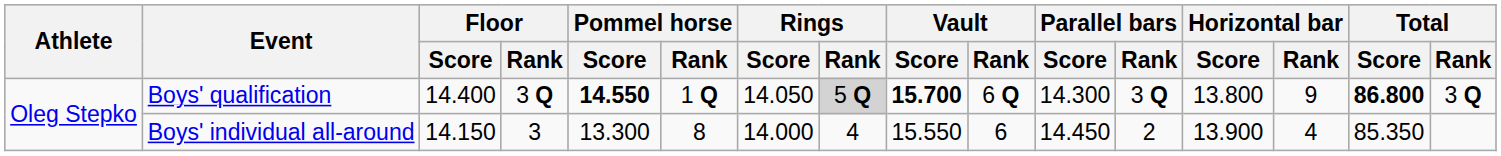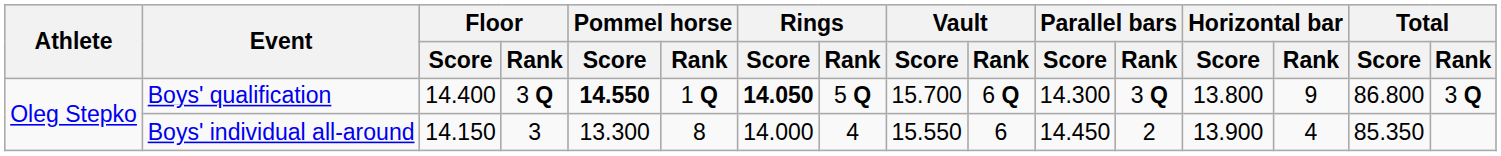(778, 96) normal -> (778, 96) bold
(853, 96) lightgrey background -> (853, 96) no background
(927, 96) bold -> (927, 96) normal
(1389, 96) bold -> (1389, 96) normal
